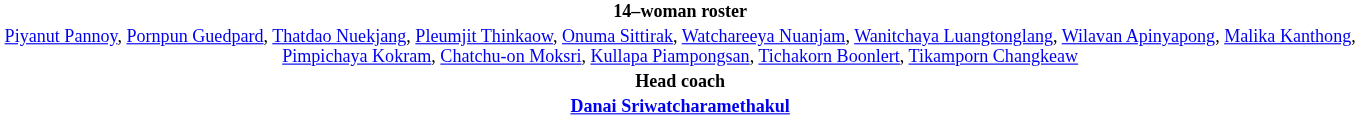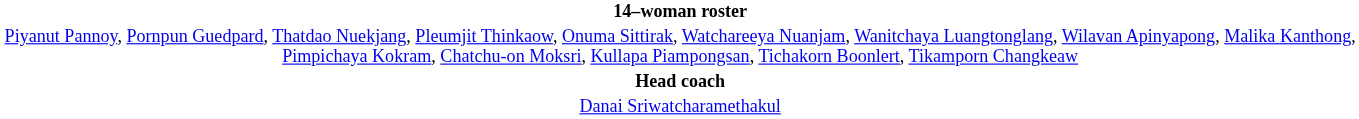(680, 106) bold -> (680, 106) normal
